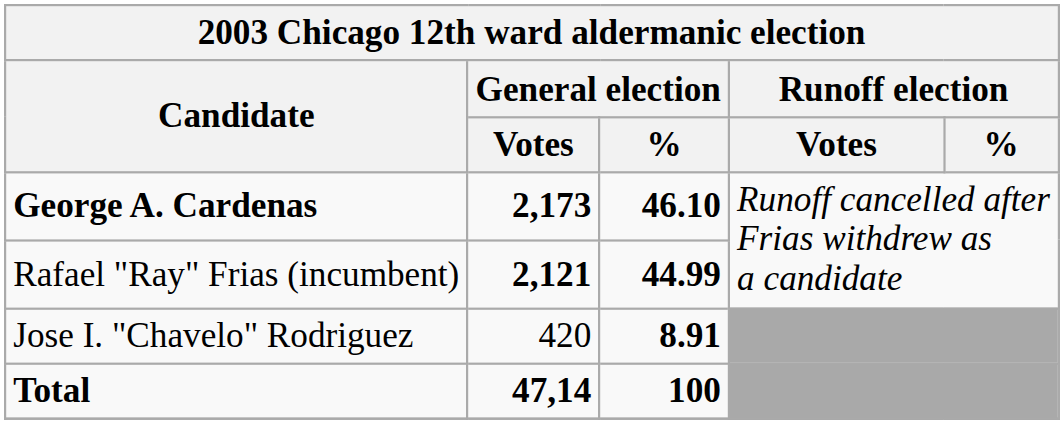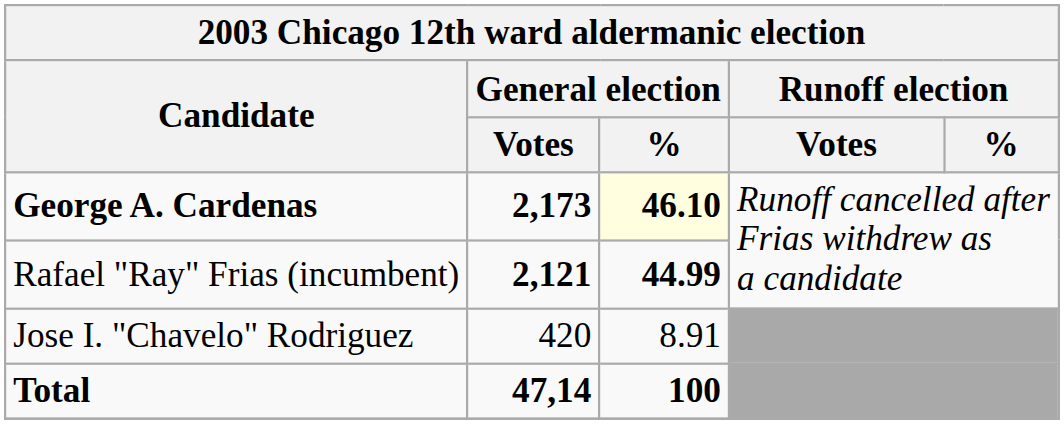(681, 205) no background -> (681, 205) lightyellow background
(690, 334) bold -> (690, 334) normal
